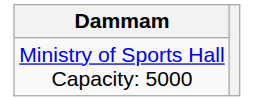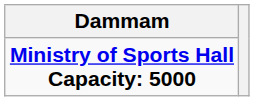(122, 66) normal -> (122, 66) bold
